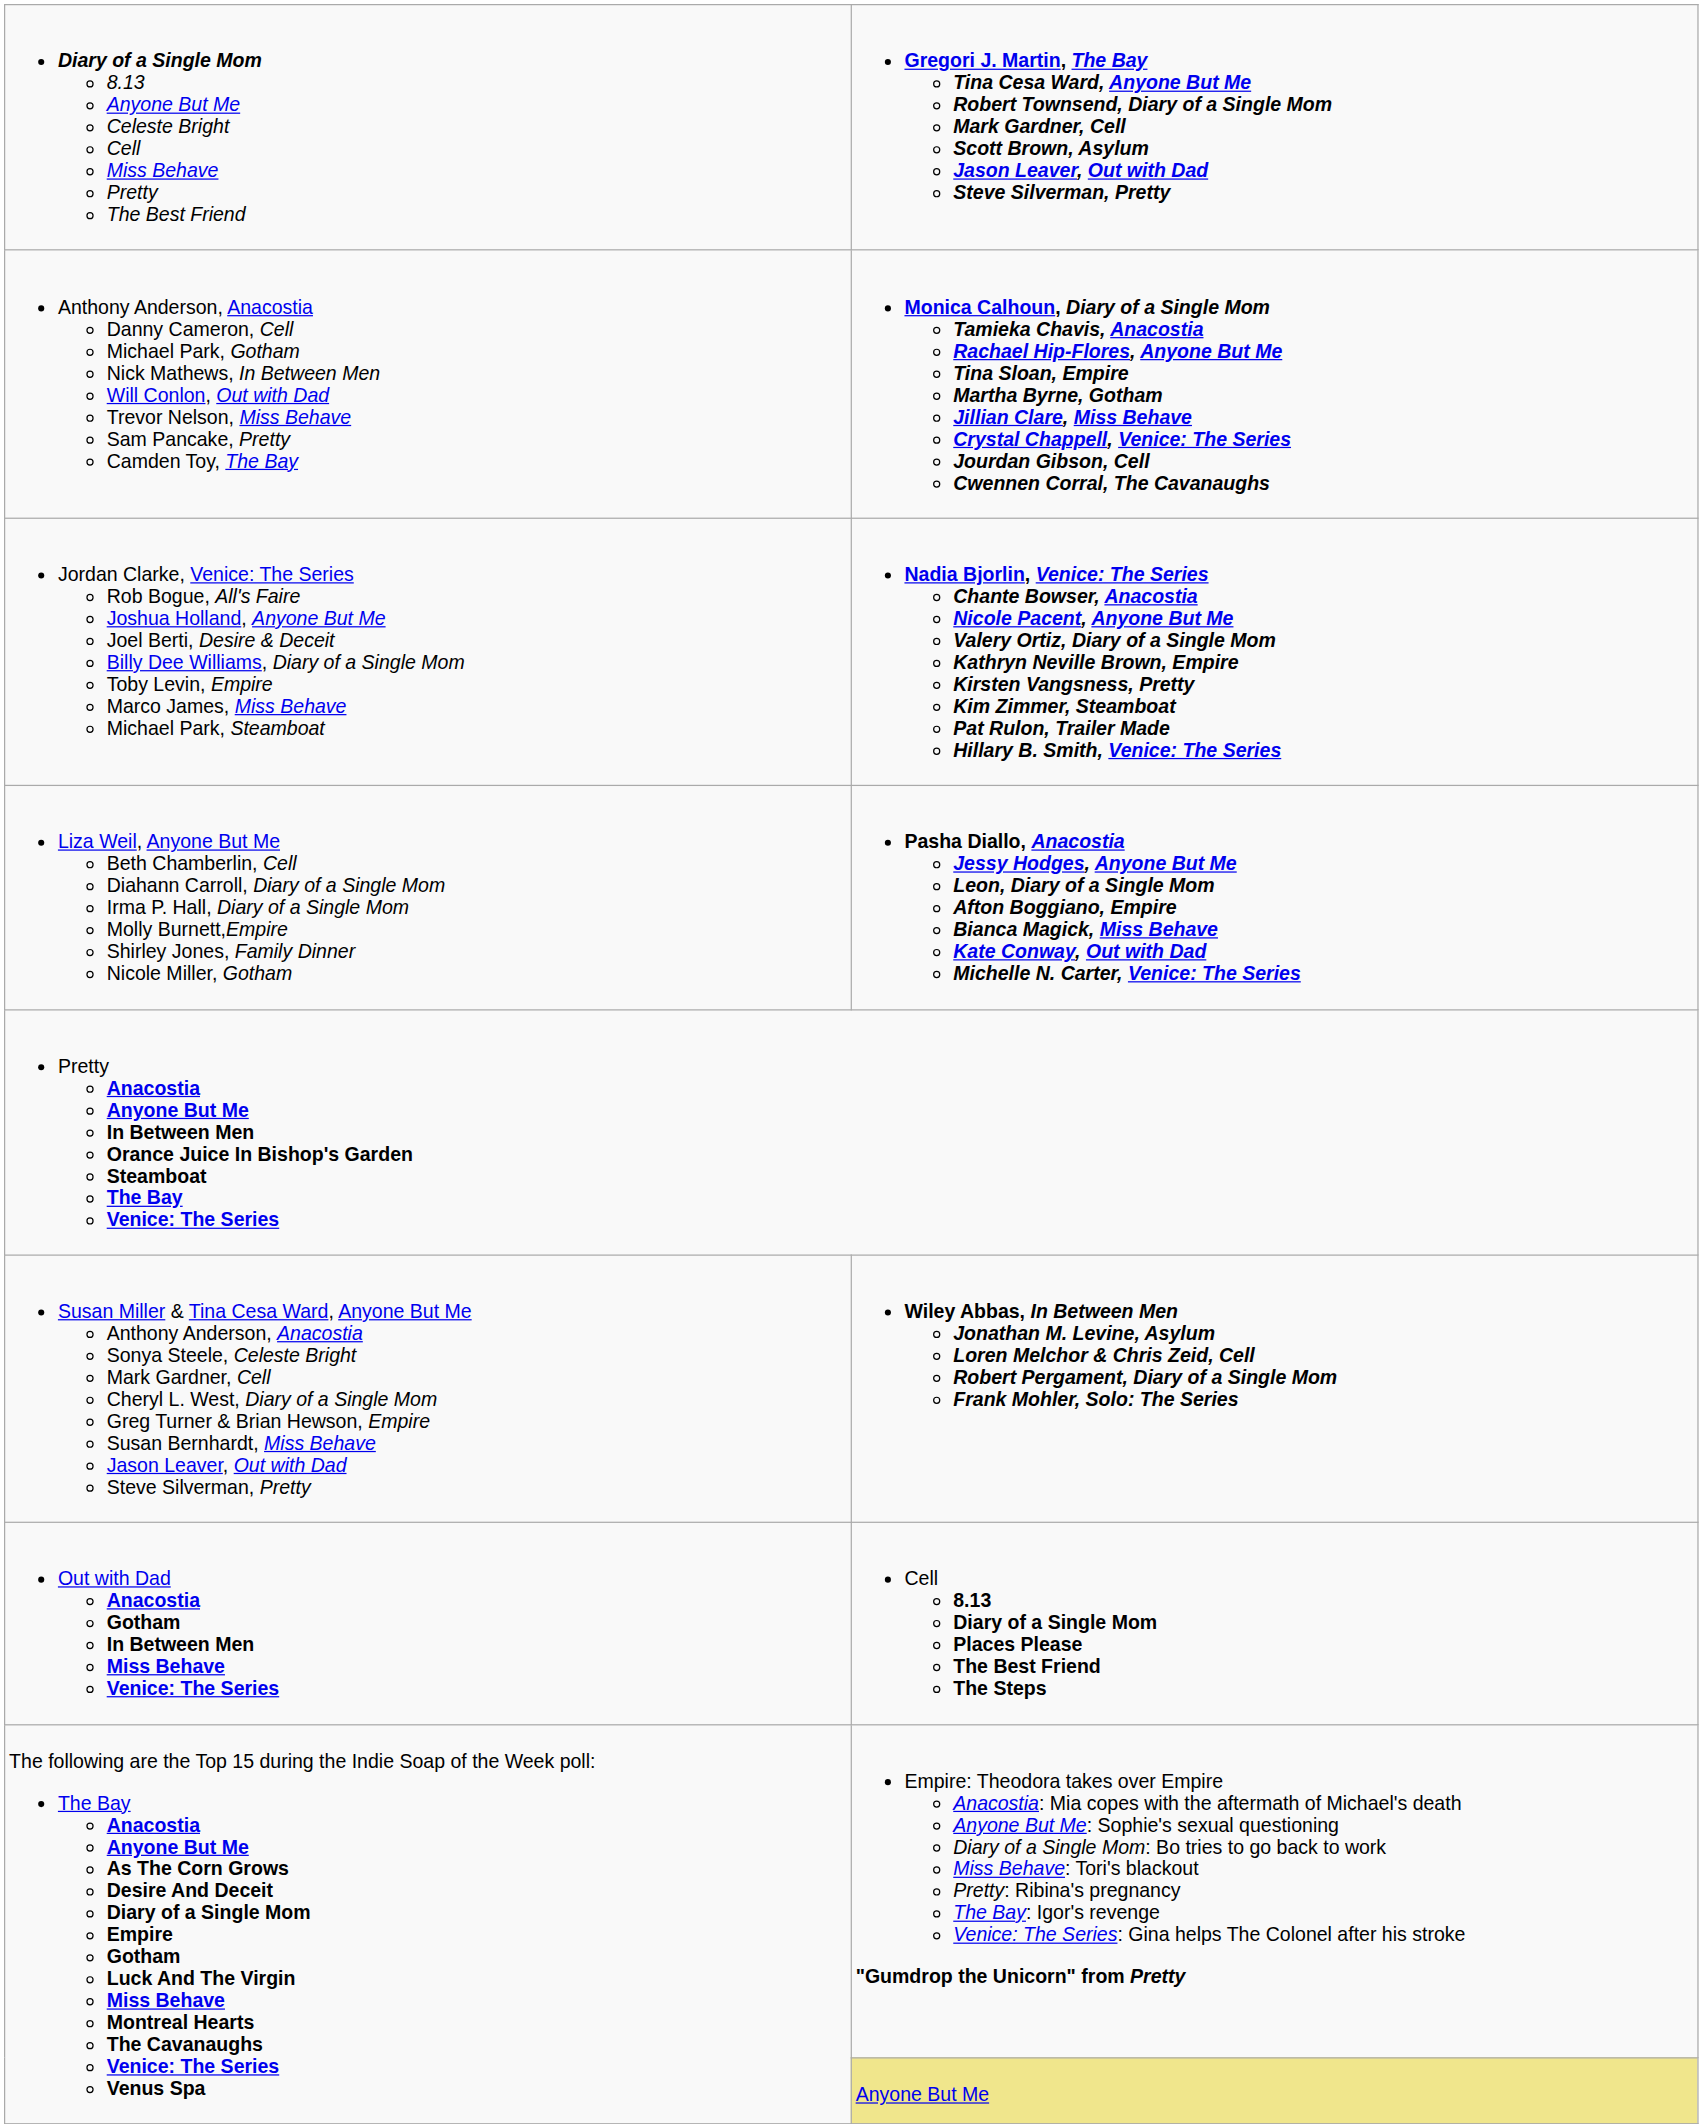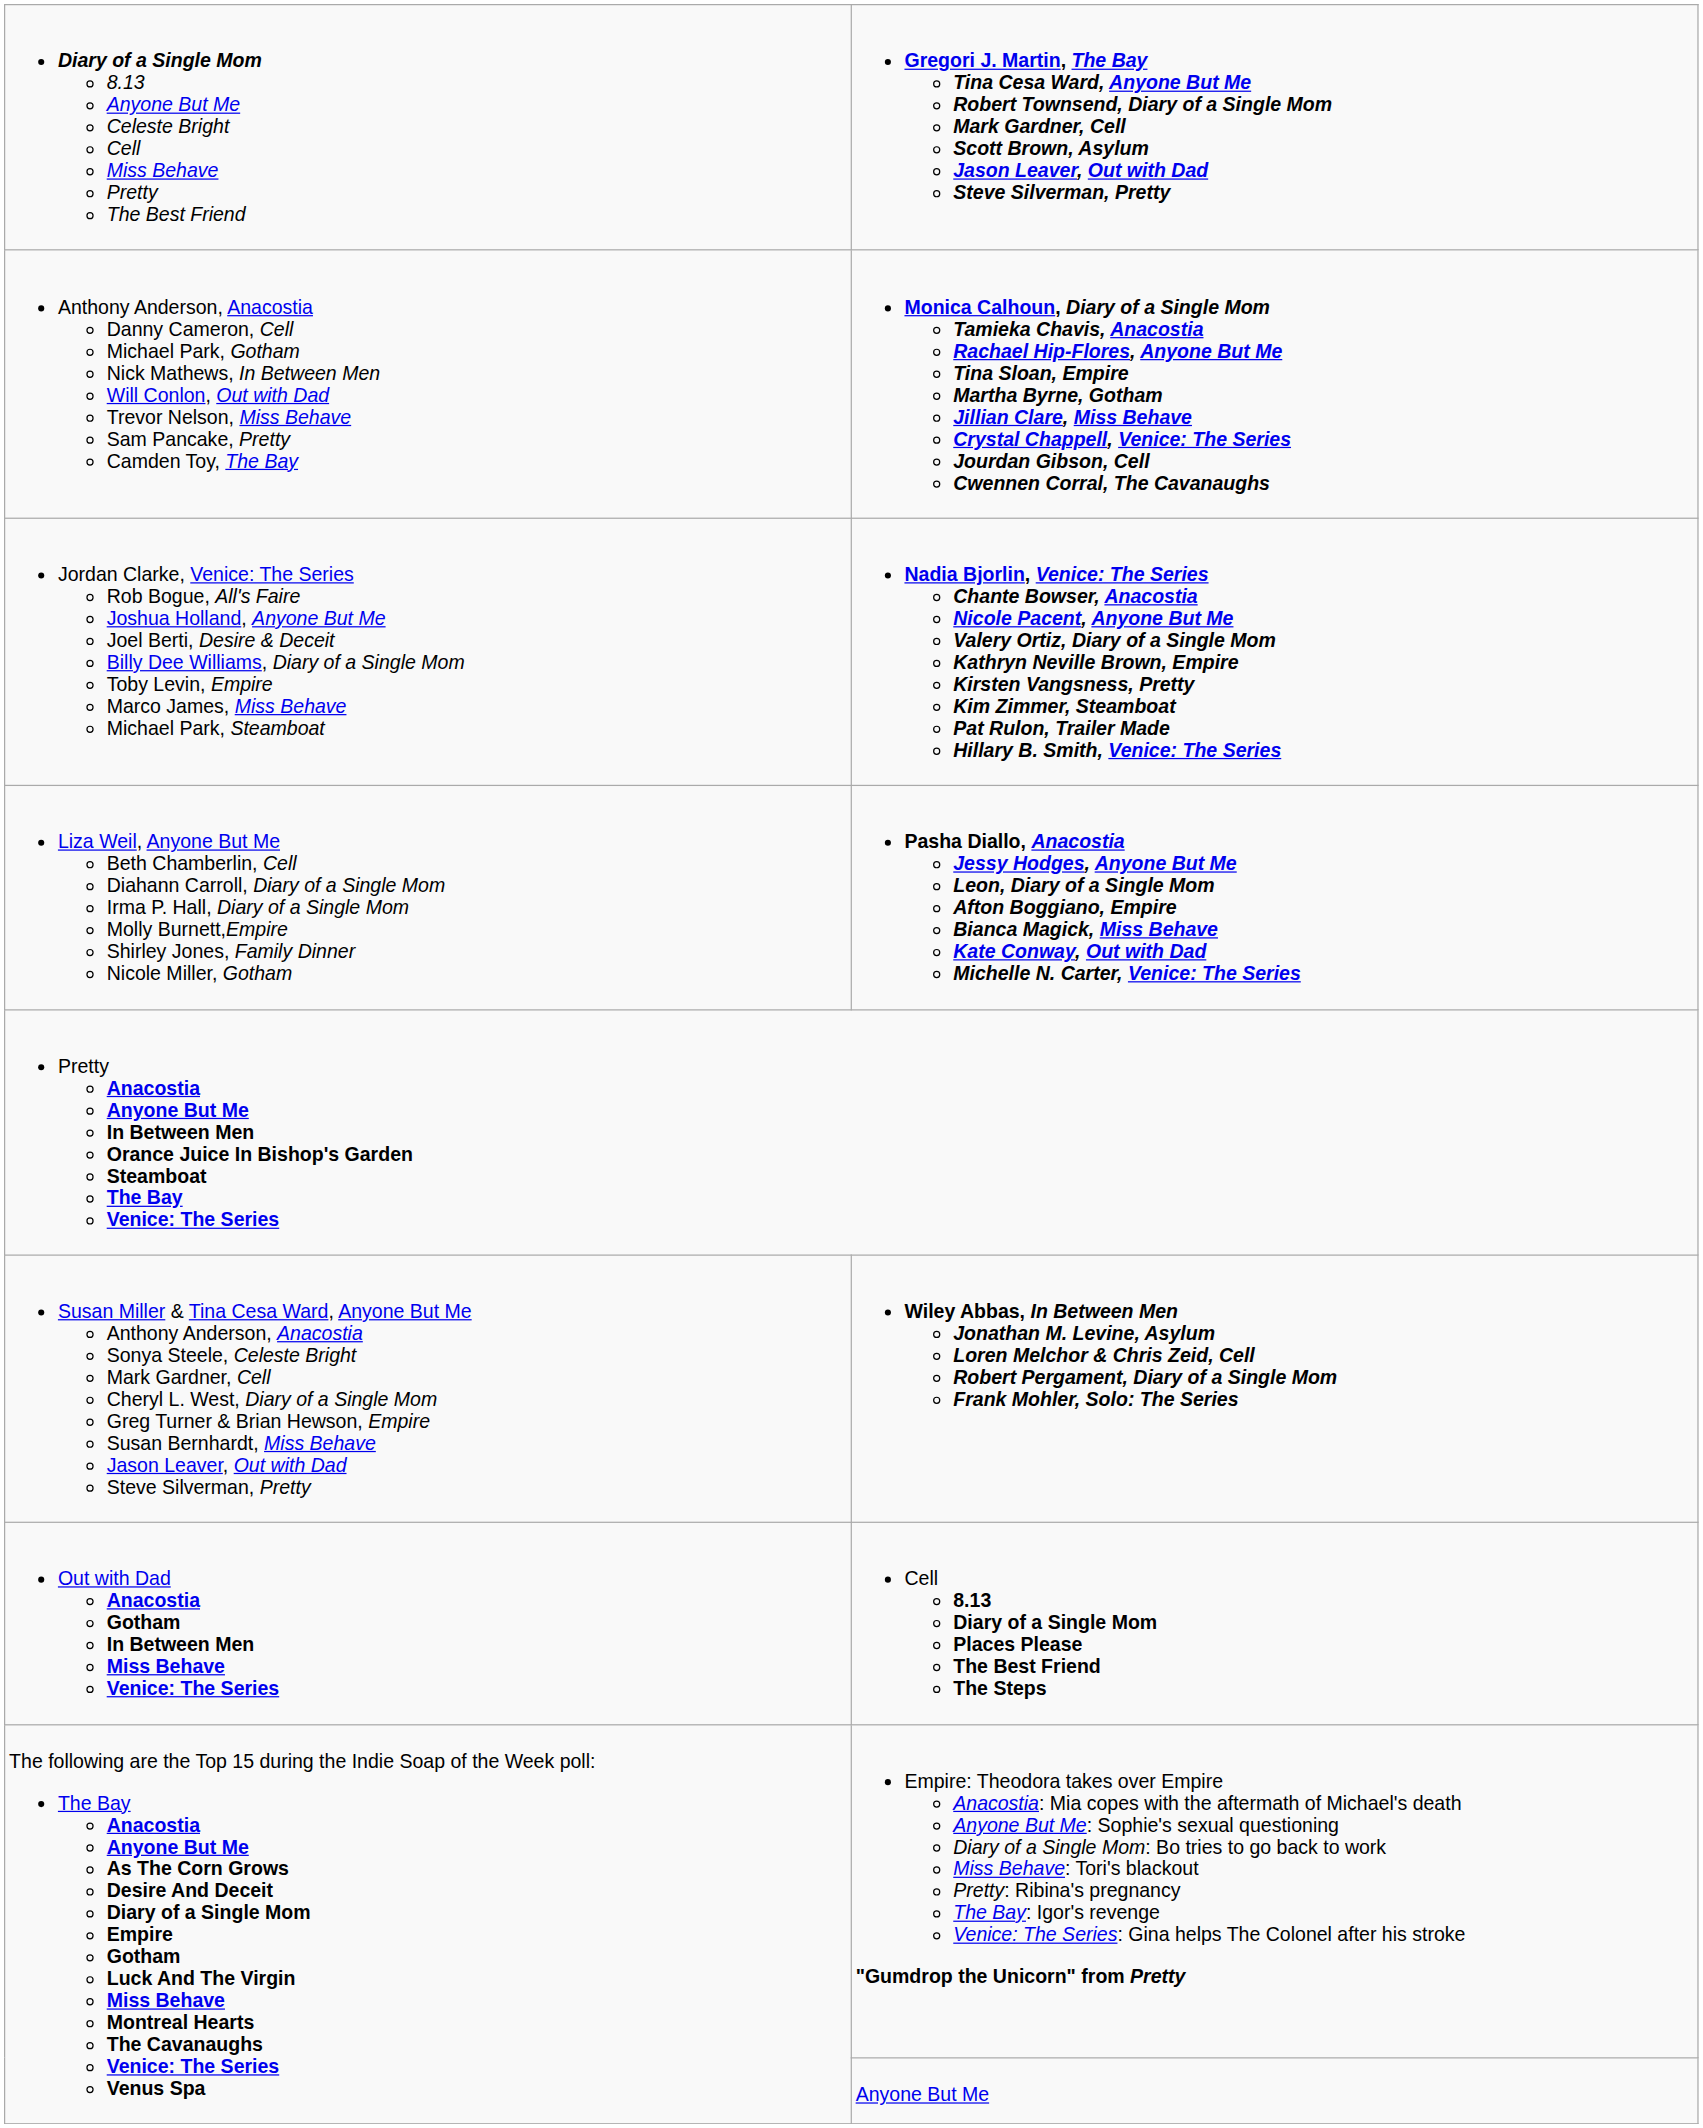(922, 2095) khaki background -> (922, 2095) no background
